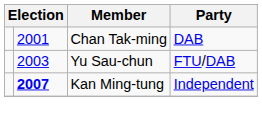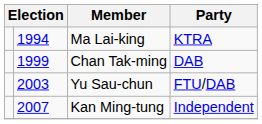+ row: (108, 38)
(33, 38) 2001 -> (33, 61) 1999
(33, 84) bold -> (33, 107) normal
